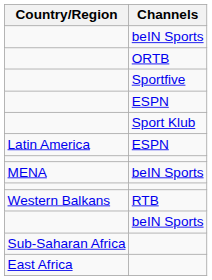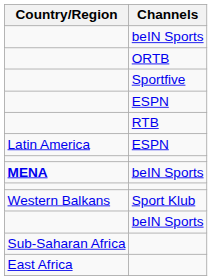(164, 123) Sport Klub -> (145, 123) RTB
(27, 172) normal -> (28, 172) bold
(145, 200) RTB -> (164, 200) Sport Klub
